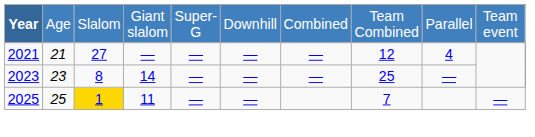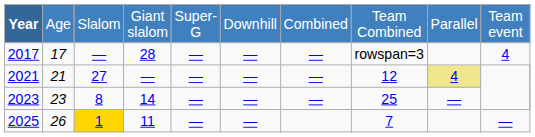+ row: (23, 54)
(449, 54) no background -> (454, 76) khaki background
(58, 99) 25 -> (58, 121) 26
